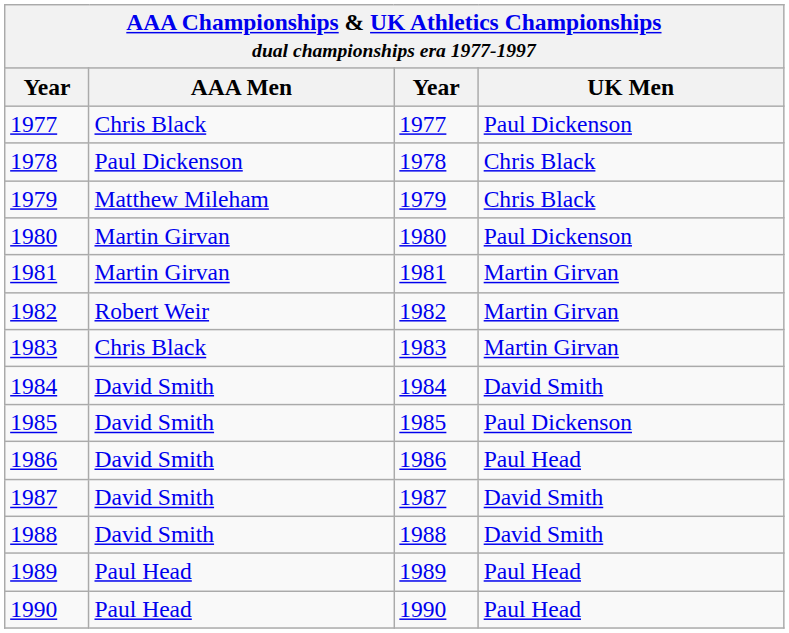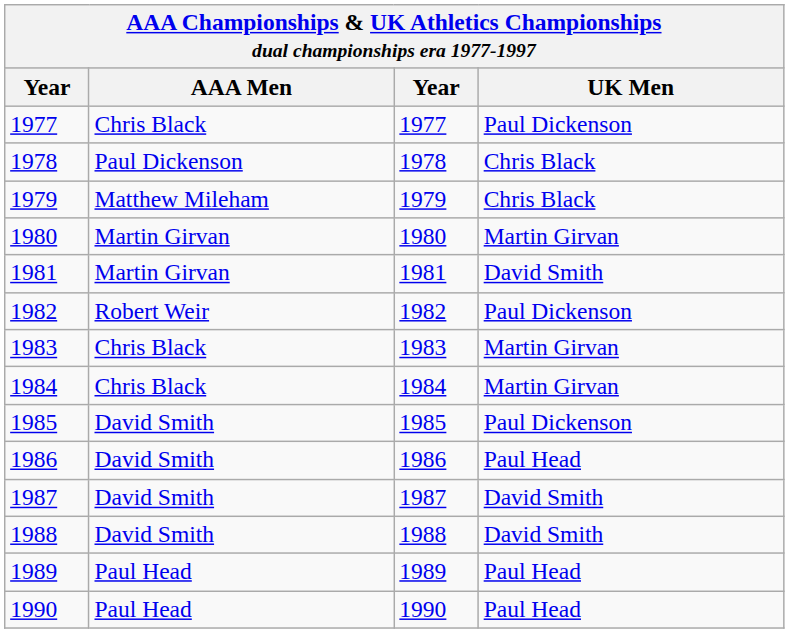(558, 236) Paul Dickenson -> (551, 236) Martin Girvan
(551, 273) Martin Girvan -> (543, 273) David Smith
(551, 310) Martin Girvan -> (558, 310) Paul Dickenson
(154, 385) David Smith -> (150, 385) Chris Black
(543, 385) David Smith -> (551, 385) Martin Girvan
